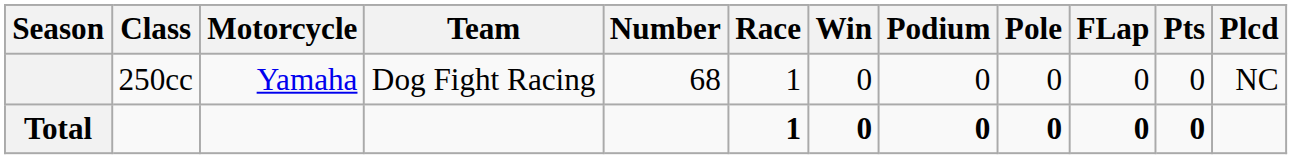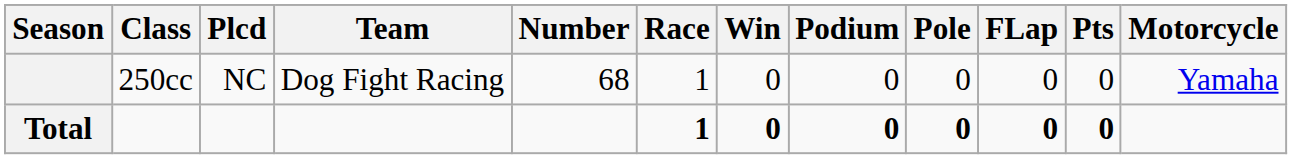columns swapped: (282, 29) <-> (1249, 29)
